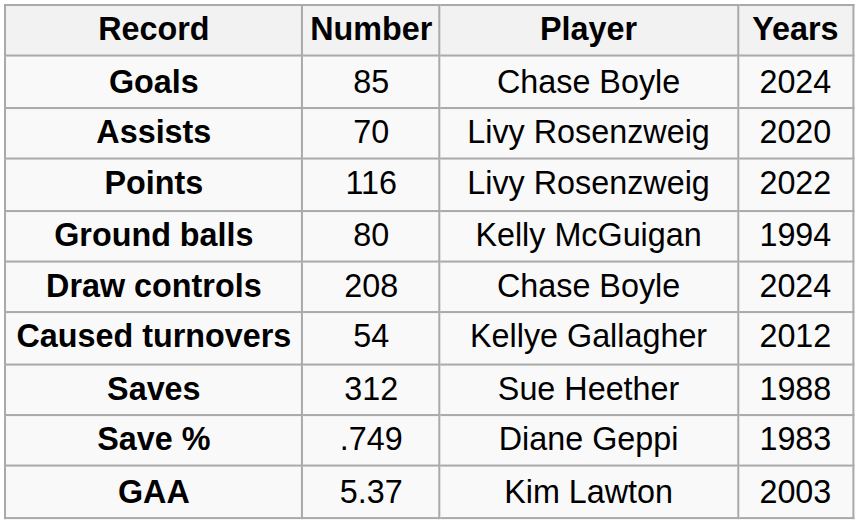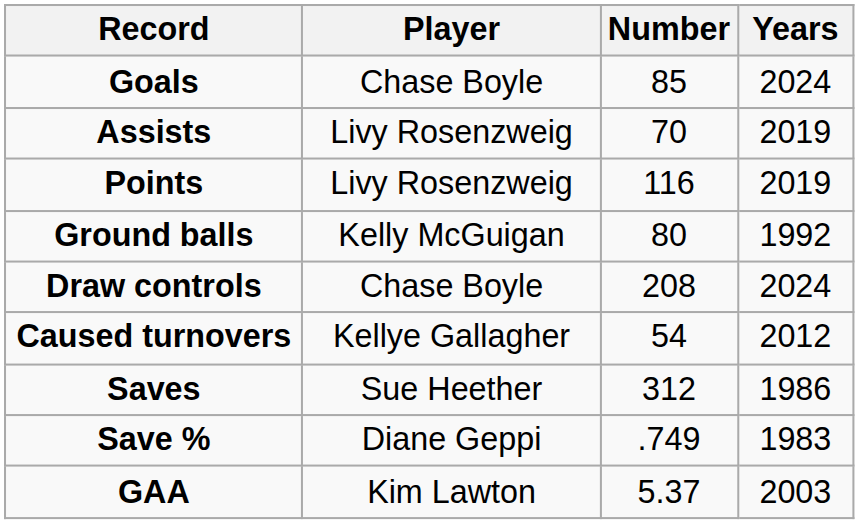columns swapped: (371, 30) <-> (589, 30)
(795, 132) 2020 -> (795, 132) 2019
(795, 183) 2022 -> (795, 183) 2019
(795, 235) 1994 -> (795, 235) 1992
(795, 388) 1988 -> (795, 388) 1986
